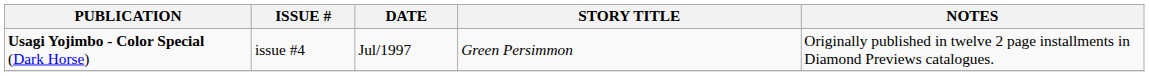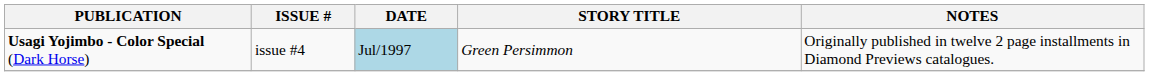(385, 49) no background -> (385, 49) lightblue background
